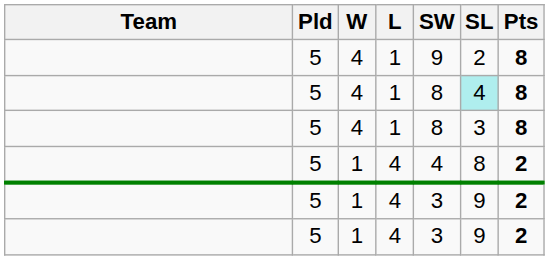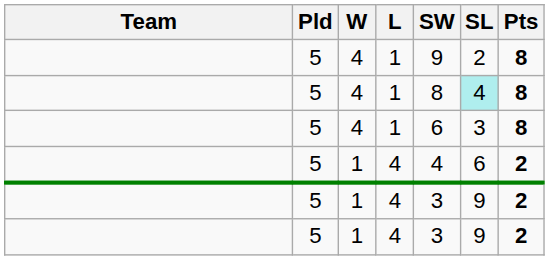(437, 127) 8 -> (437, 127) 6
(479, 163) 8 -> (479, 163) 6
